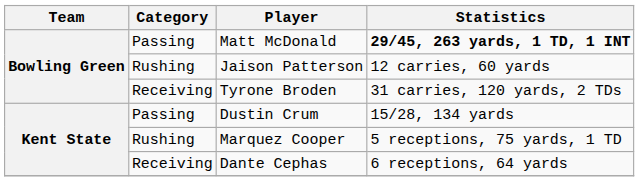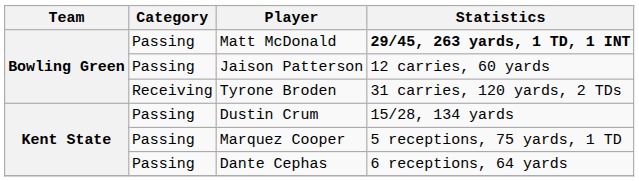(163, 66) Rushing -> (163, 66) Passing
(163, 140) Rushing -> (163, 140) Passing
(172, 164) Receiving -> (163, 164) Passing
